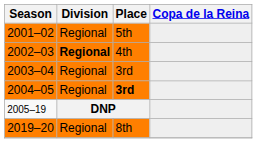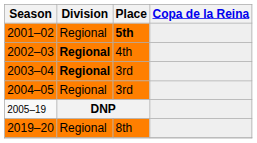(124, 33) normal -> (125, 33) bold
(83, 71) normal -> (85, 71) bold
(125, 90) bold -> (124, 90) normal
